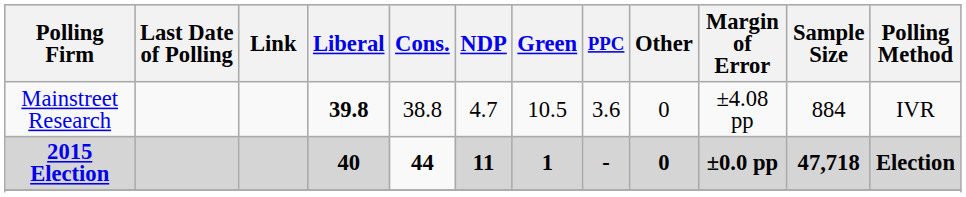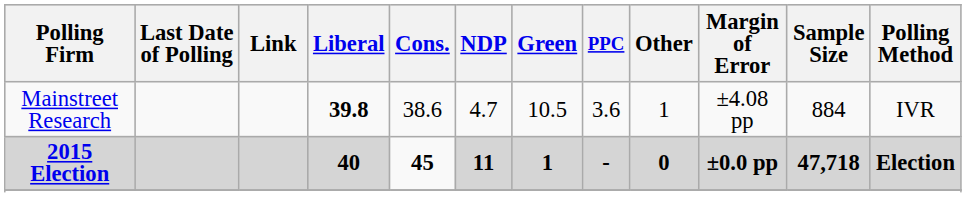(422, 109) 38.8 -> (422, 109) 38.6
(664, 109) 0 -> (664, 109) 1
(422, 164) 44 -> (422, 164) 45
